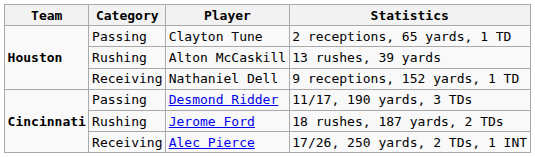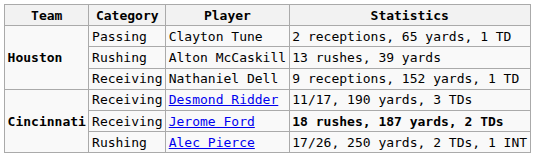(119, 100) Passing -> (127, 100) Receiving
(119, 121) Rushing -> (127, 121) Receiving
(398, 121) normal -> (398, 121) bold
(127, 142) Receiving -> (119, 142) Rushing
